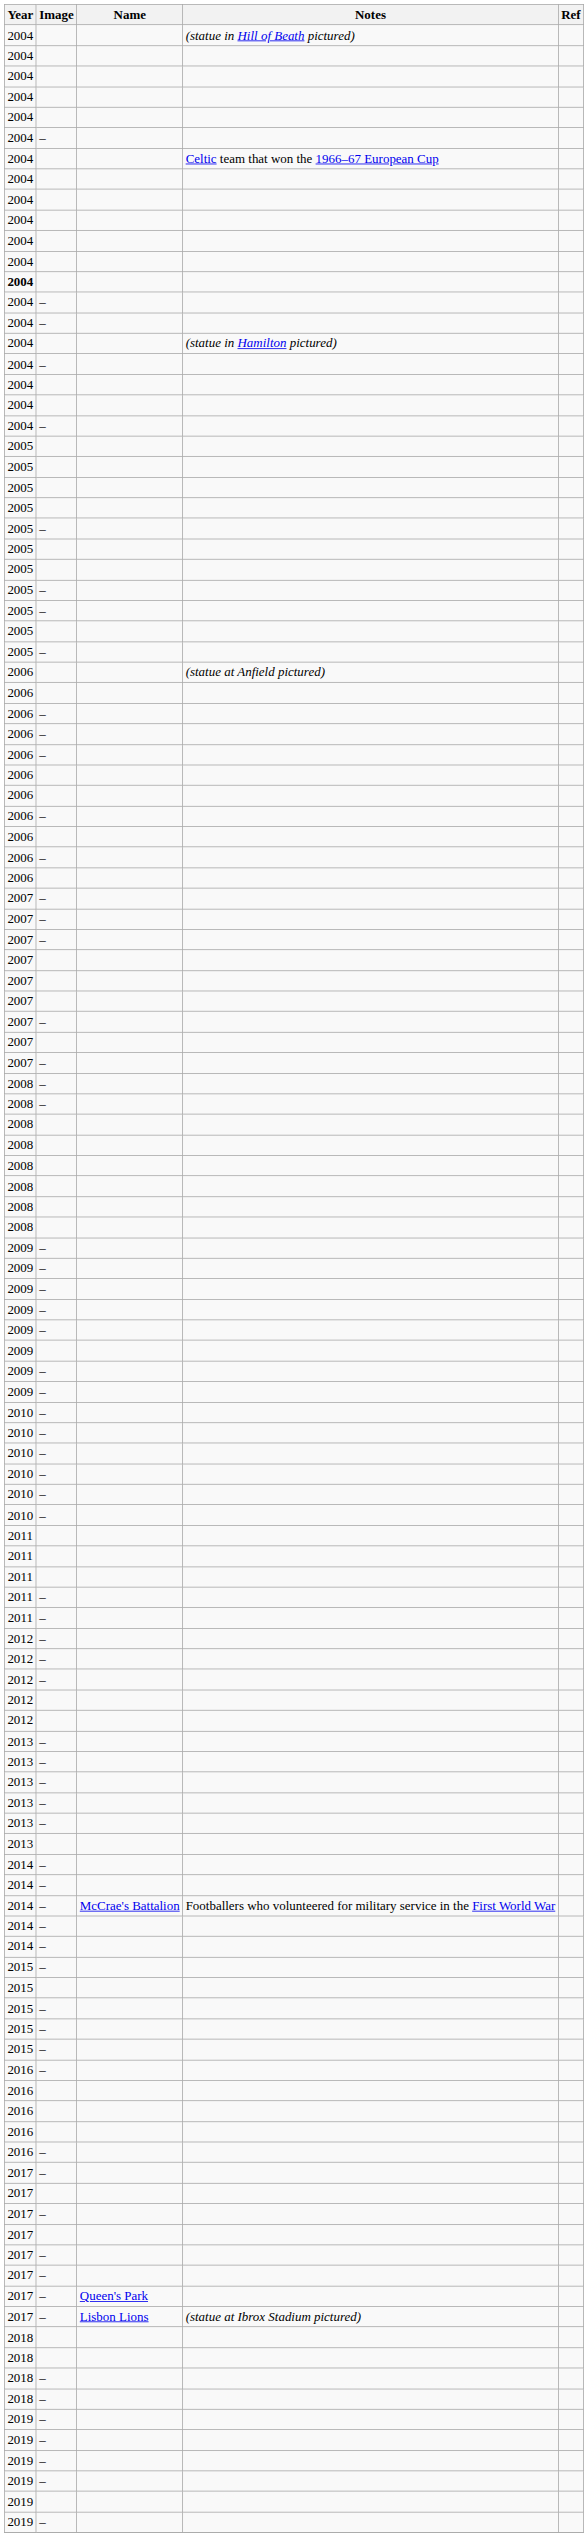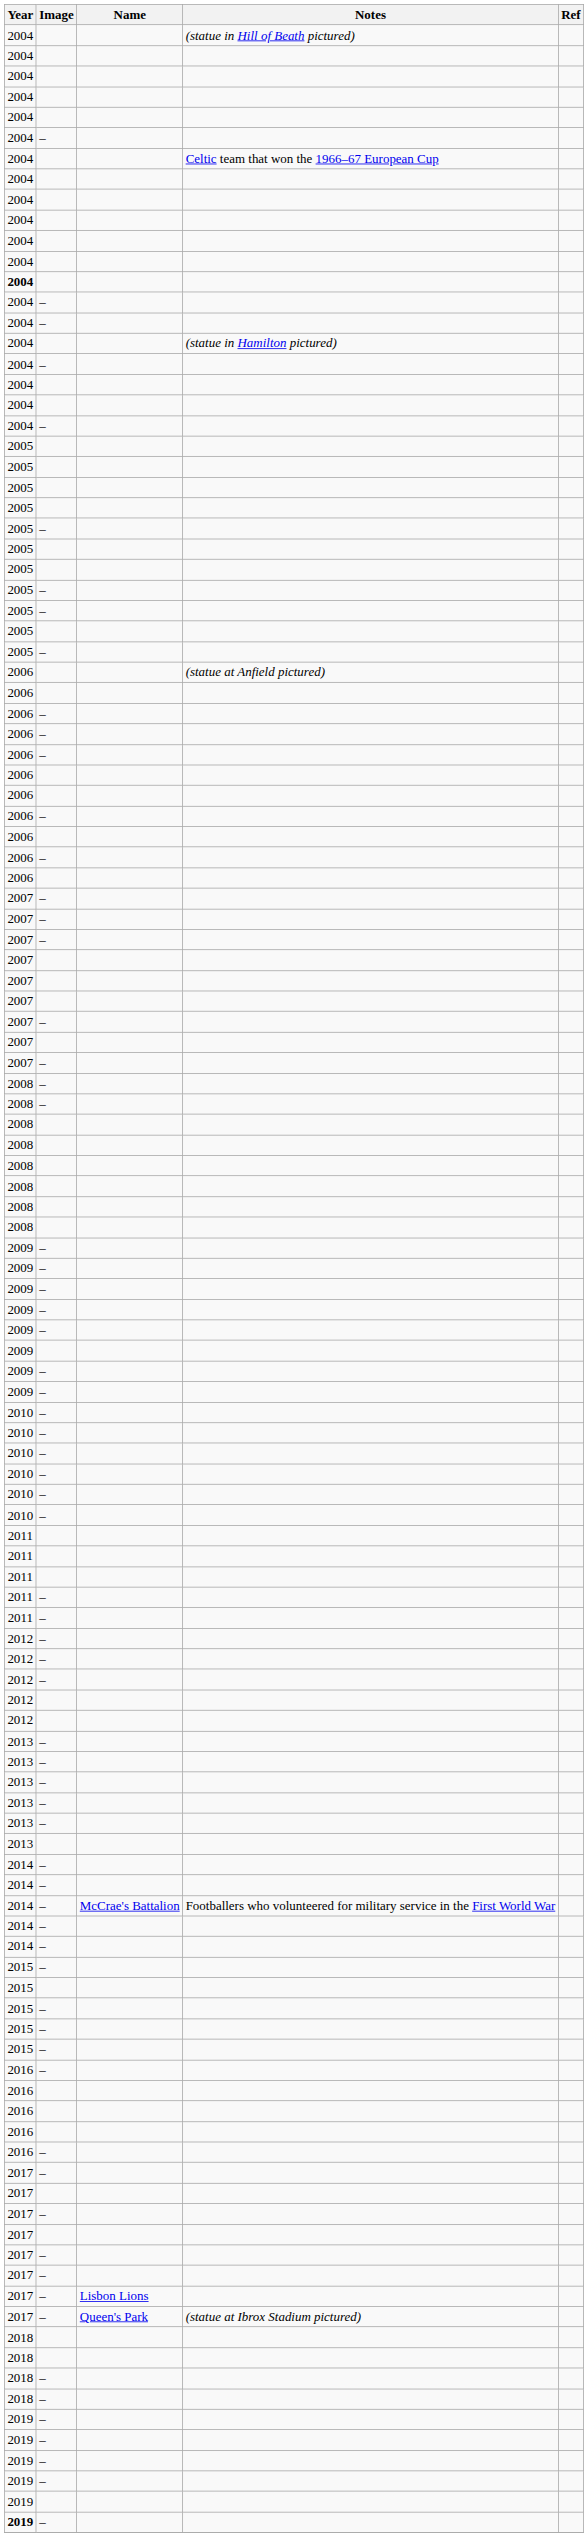(114, 2296) Queen's Park -> (114, 2296) Lisbon Lions
(114, 2316) Lisbon Lions -> (114, 2316) Queen's Park
(20, 2522) normal -> (20, 2522) bold
